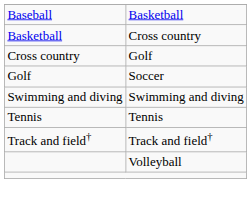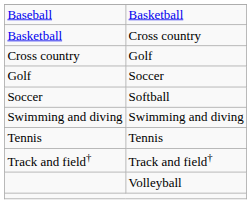+ row: (149, 96)
